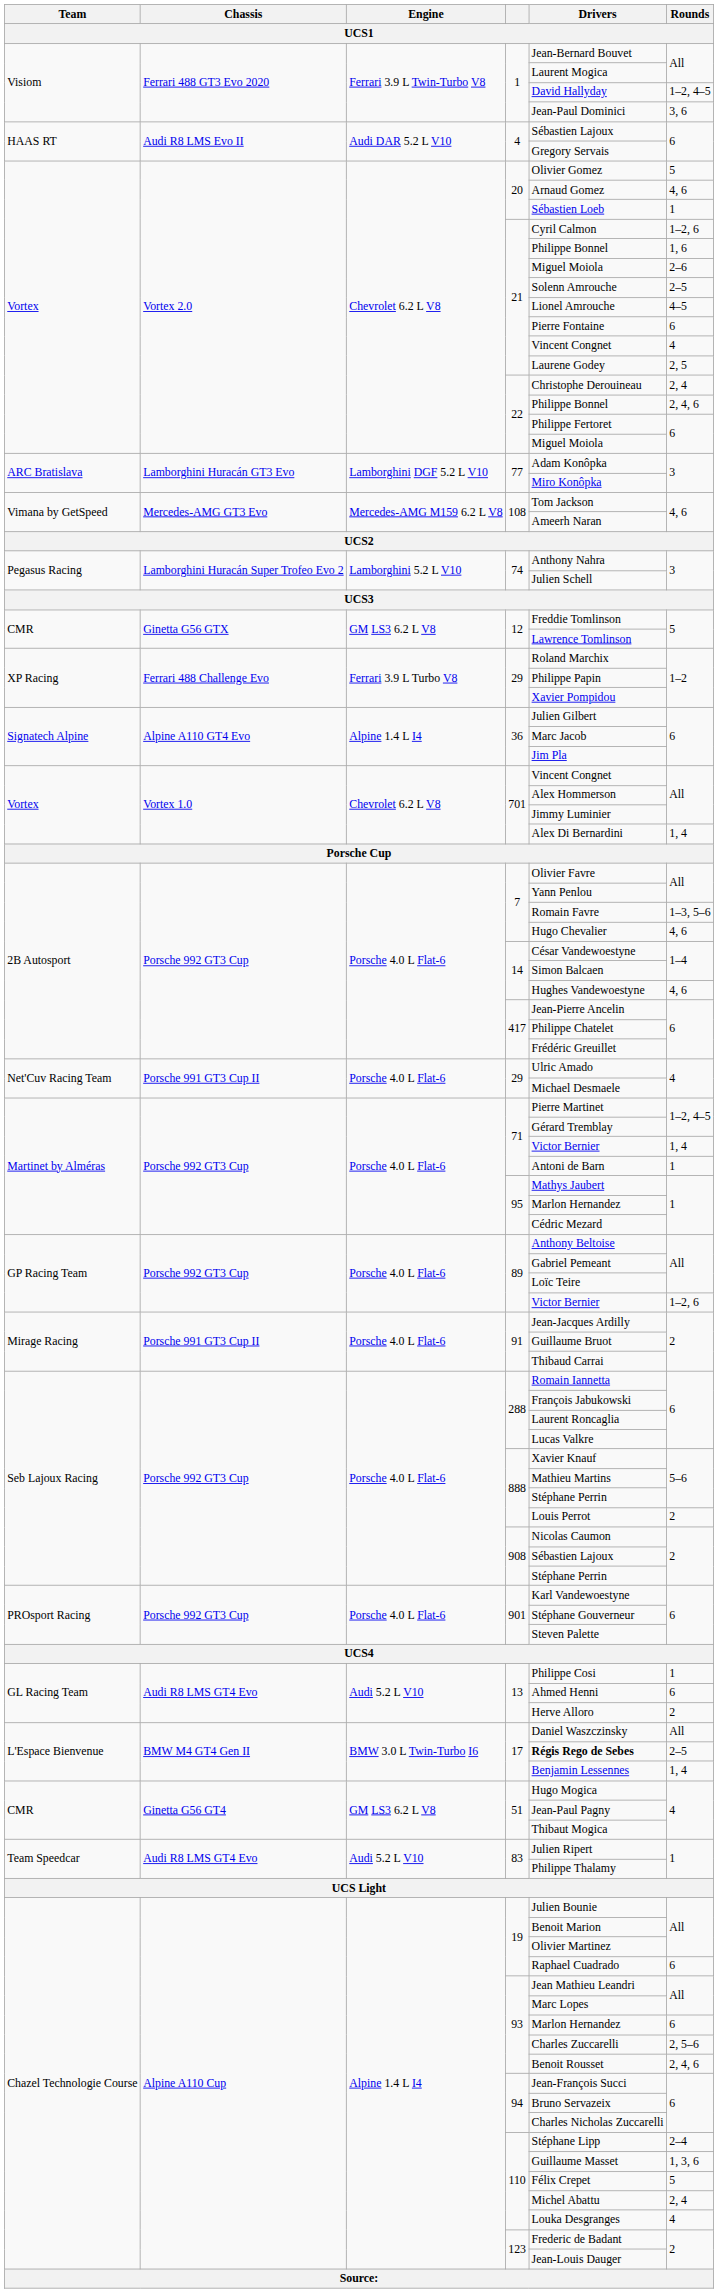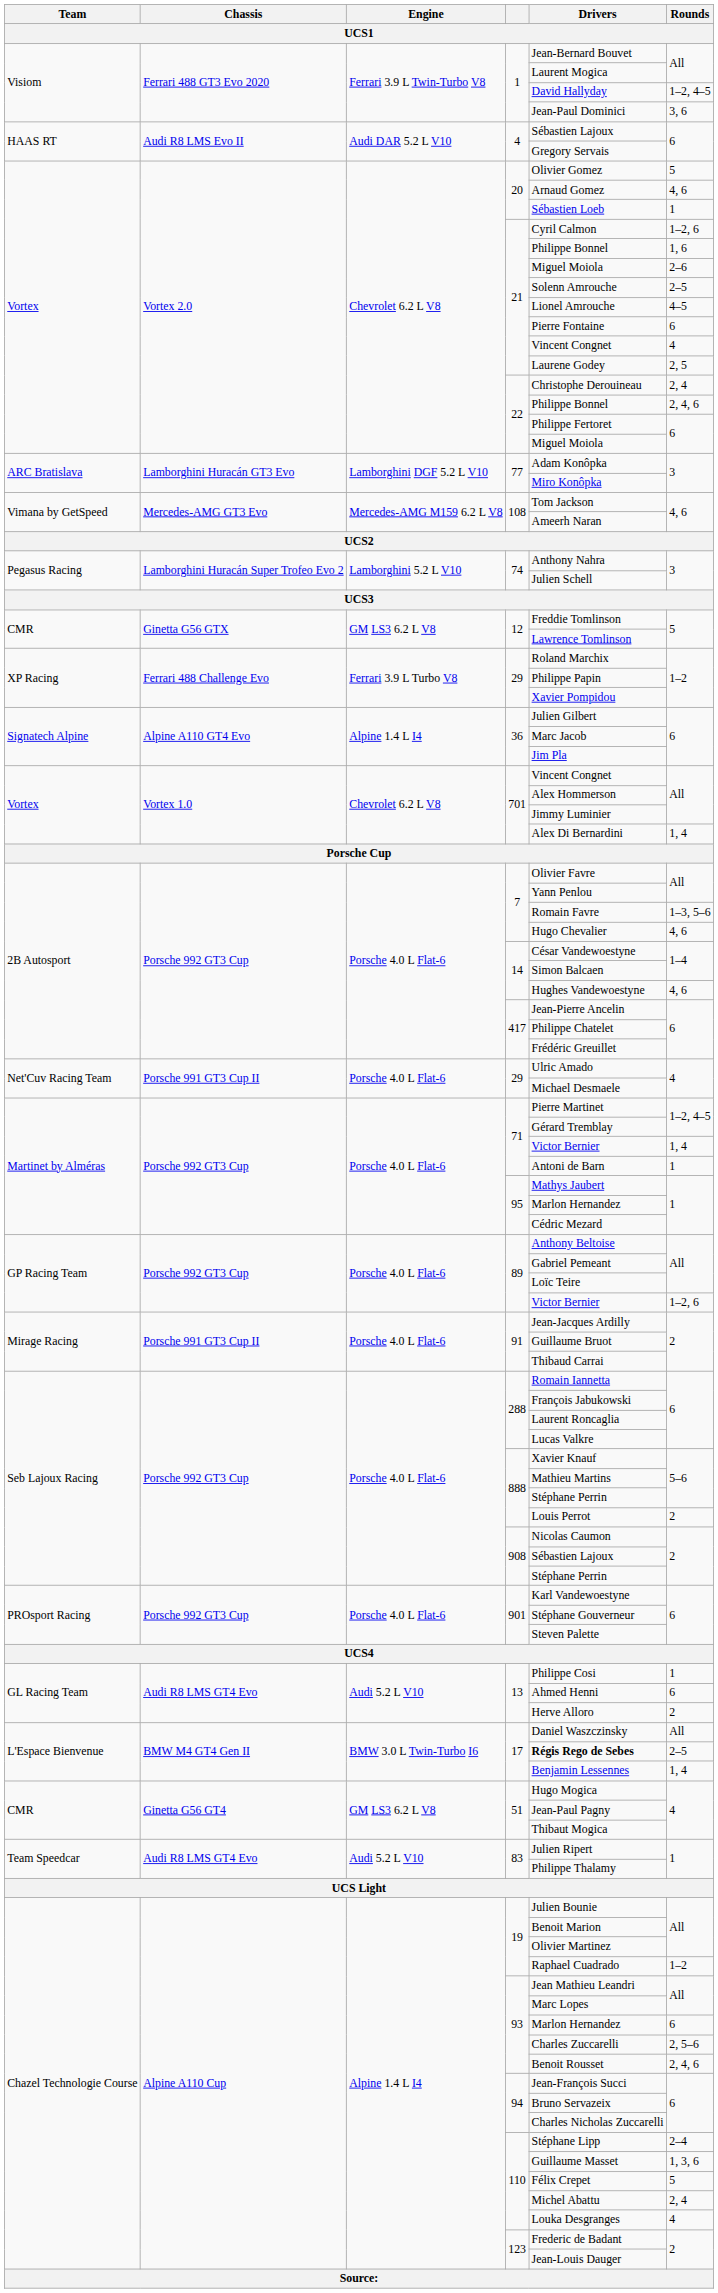(672, 1965) 6 -> (678, 1965) 1–2
